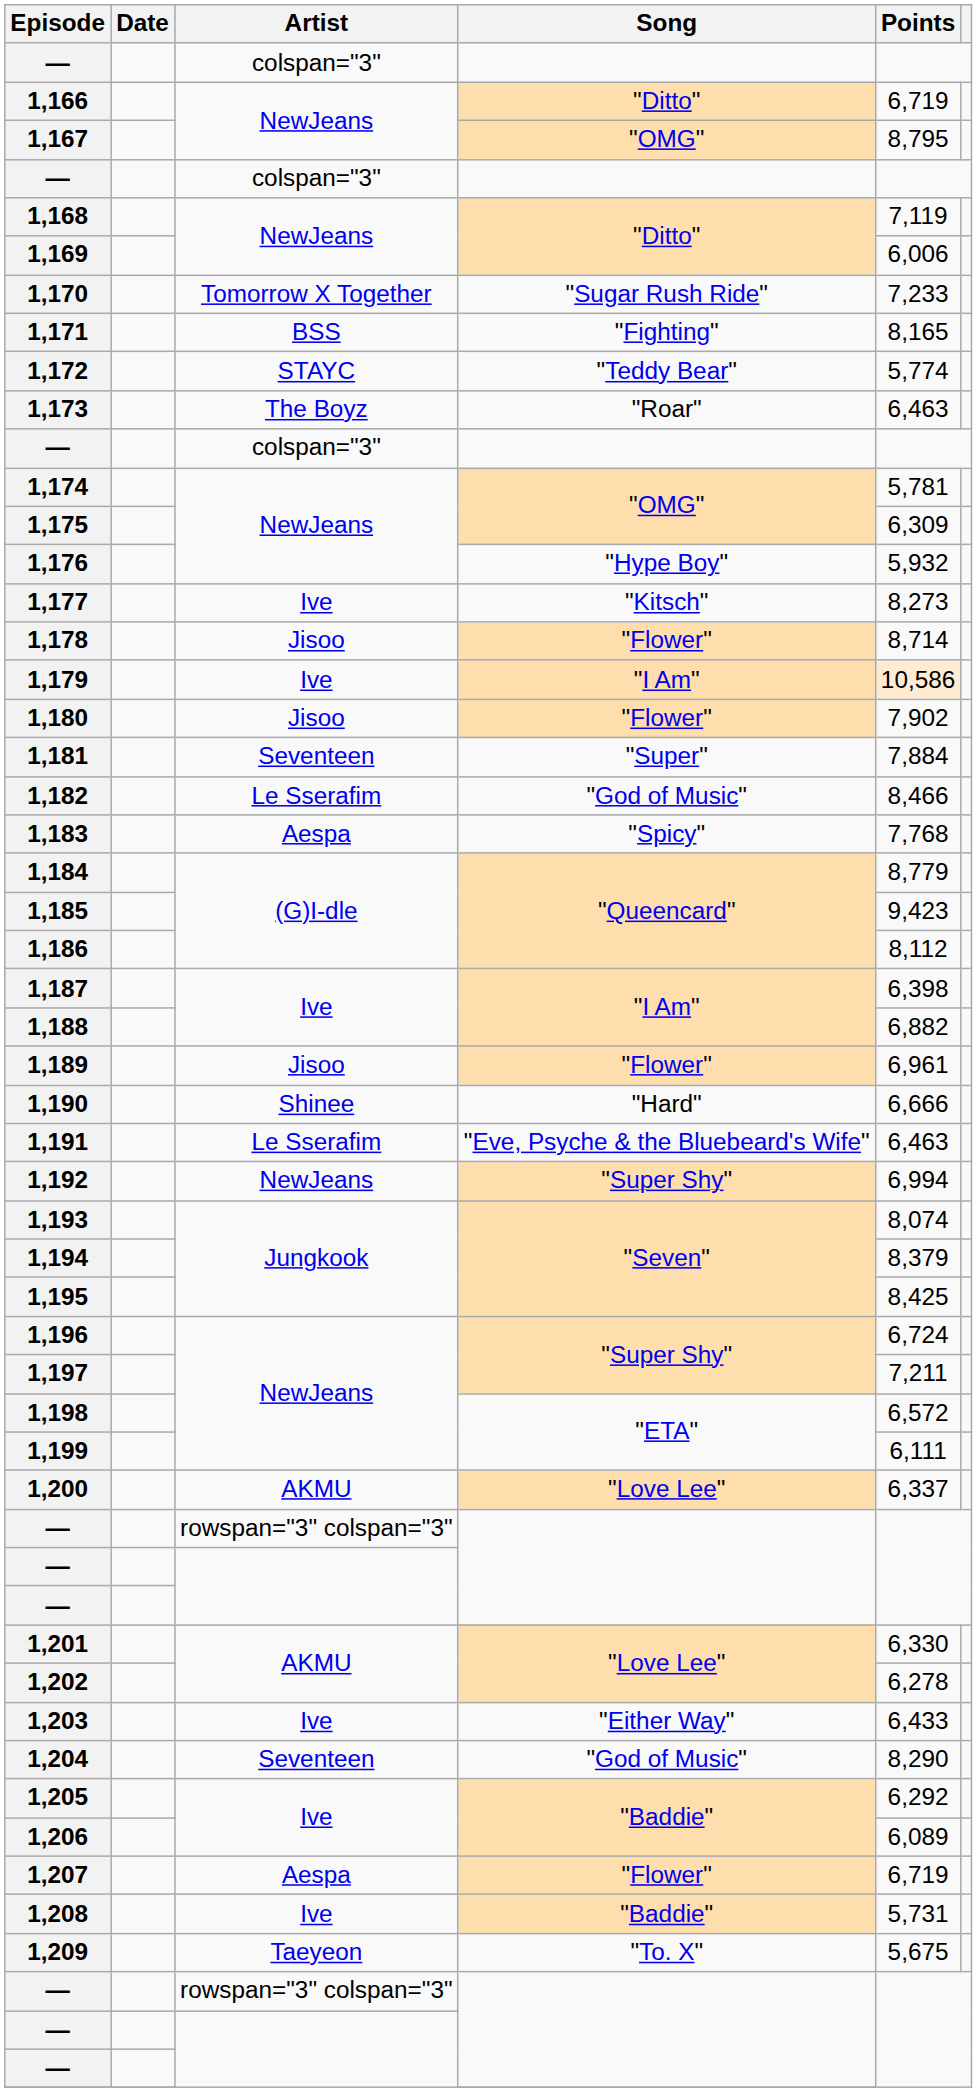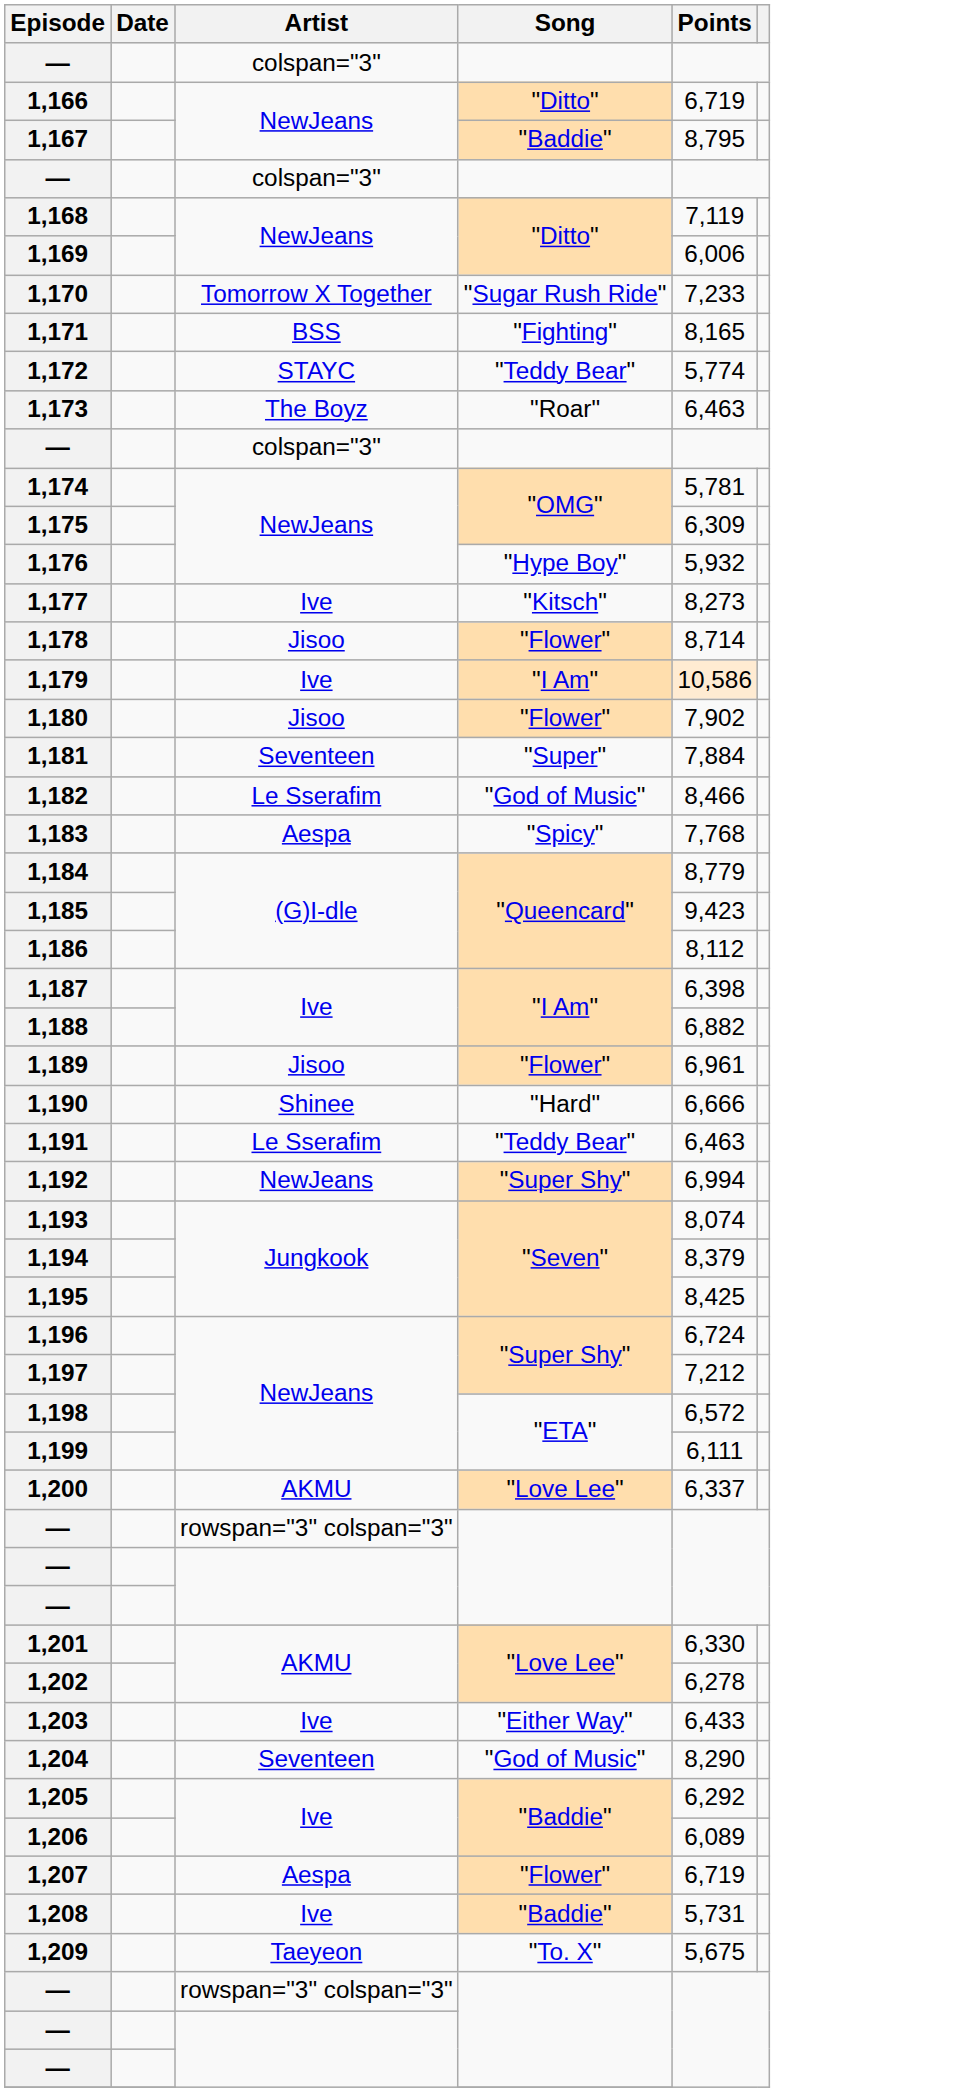(667, 139) "OMG" -> (565, 139) "Baddie"
(667, 1142) "Eve, Psyche & the Bluebeard's Wife" -> (565, 1142) "Teddy Bear"
(918, 1373) 7,211 -> (715, 1373) 7,212
